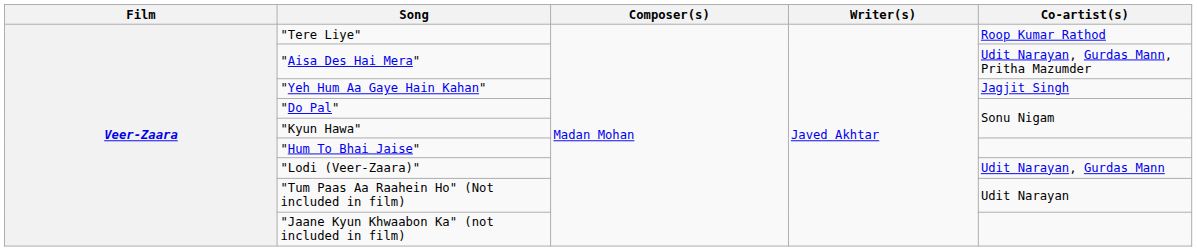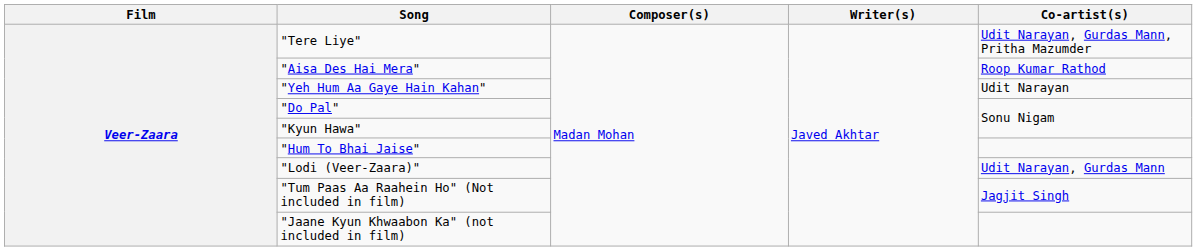(1043, 34) Roop Kumar Rathod -> (1077, 41) Udit Narayan, Gurdas Mann, Pritha Mazumder
(1077, 61) Udit Narayan, Gurdas Mann, Pritha Mazumder -> (1043, 68) Roop Kumar Rathod
(1025, 88) Jagjit Singh -> (1025, 88) Udit Narayan
(1025, 195) Udit Narayan -> (1025, 195) Jagjit Singh
